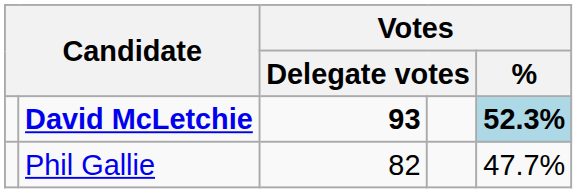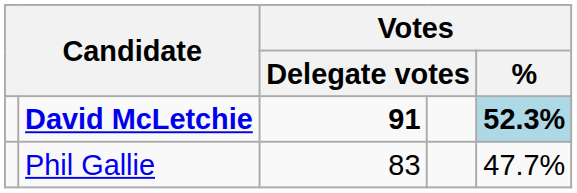(404, 119) 93 -> (404, 119) 91
(404, 165) 82 -> (404, 165) 83
